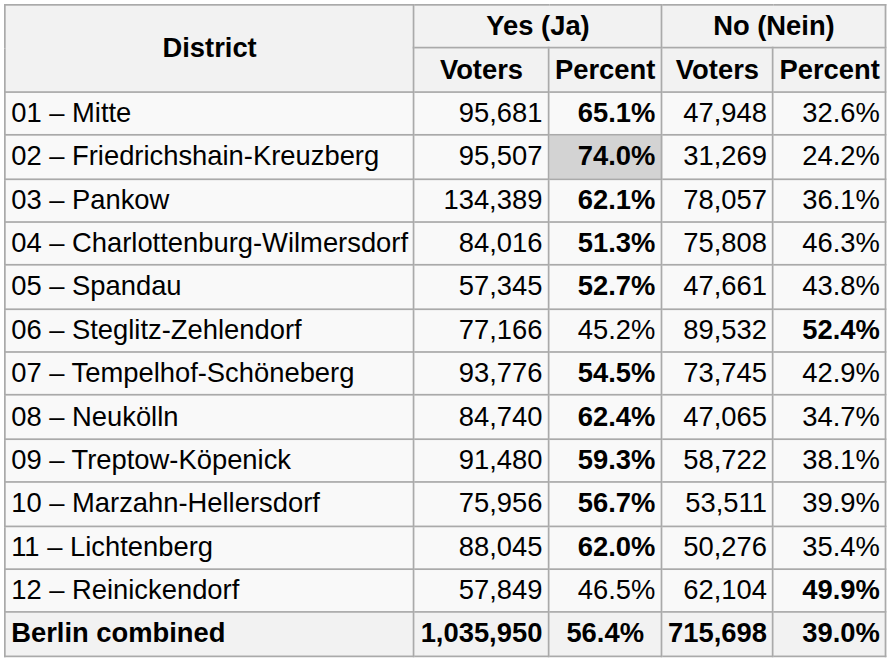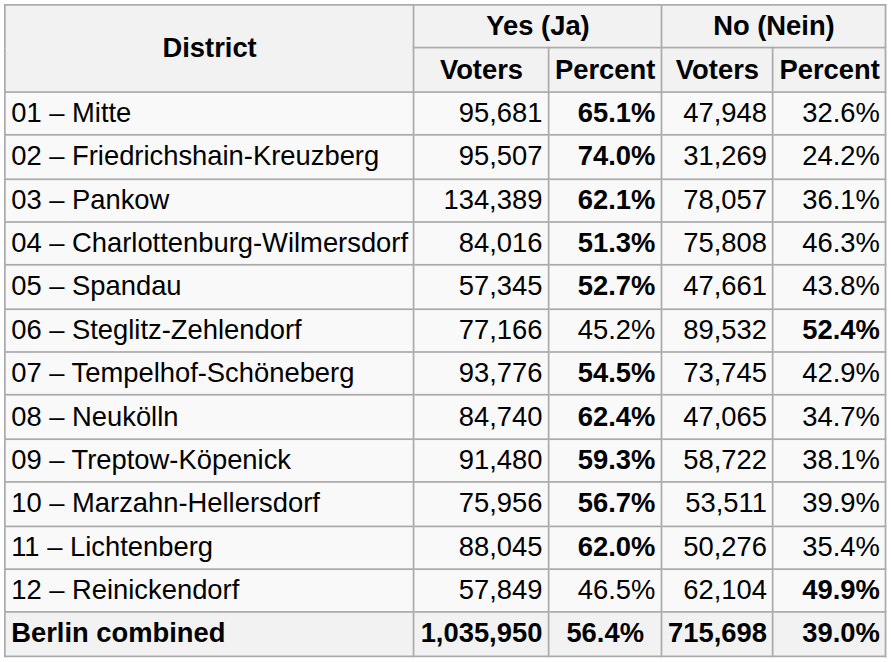(617, 156) lightgrey background -> (617, 156) no background
